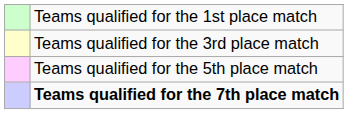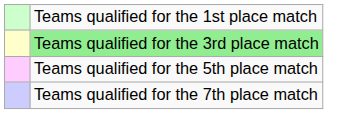(176, 43) no background -> (176, 43) lightgreen background
(187, 95) bold -> (176, 95) normal
